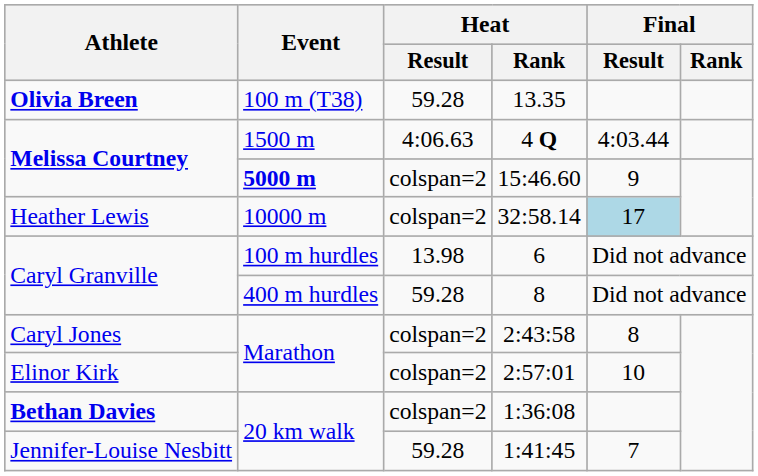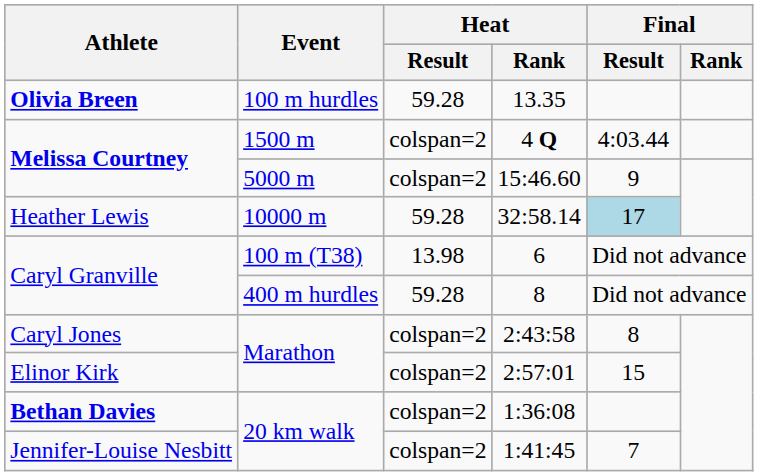(303, 100) 100 m (T38) -> (311, 100) 100 m hurdles
(438, 139) 4:06.63 -> (438, 139) colspan=2
(280, 178) bold -> (279, 178) normal
(438, 217) colspan=2 -> (438, 217) 59.28
(311, 255) 100 m hurdles -> (303, 255) 100 m (T38)
(633, 372) 10 -> (633, 372) 15
(438, 450) 59.28 -> (438, 450) colspan=2
